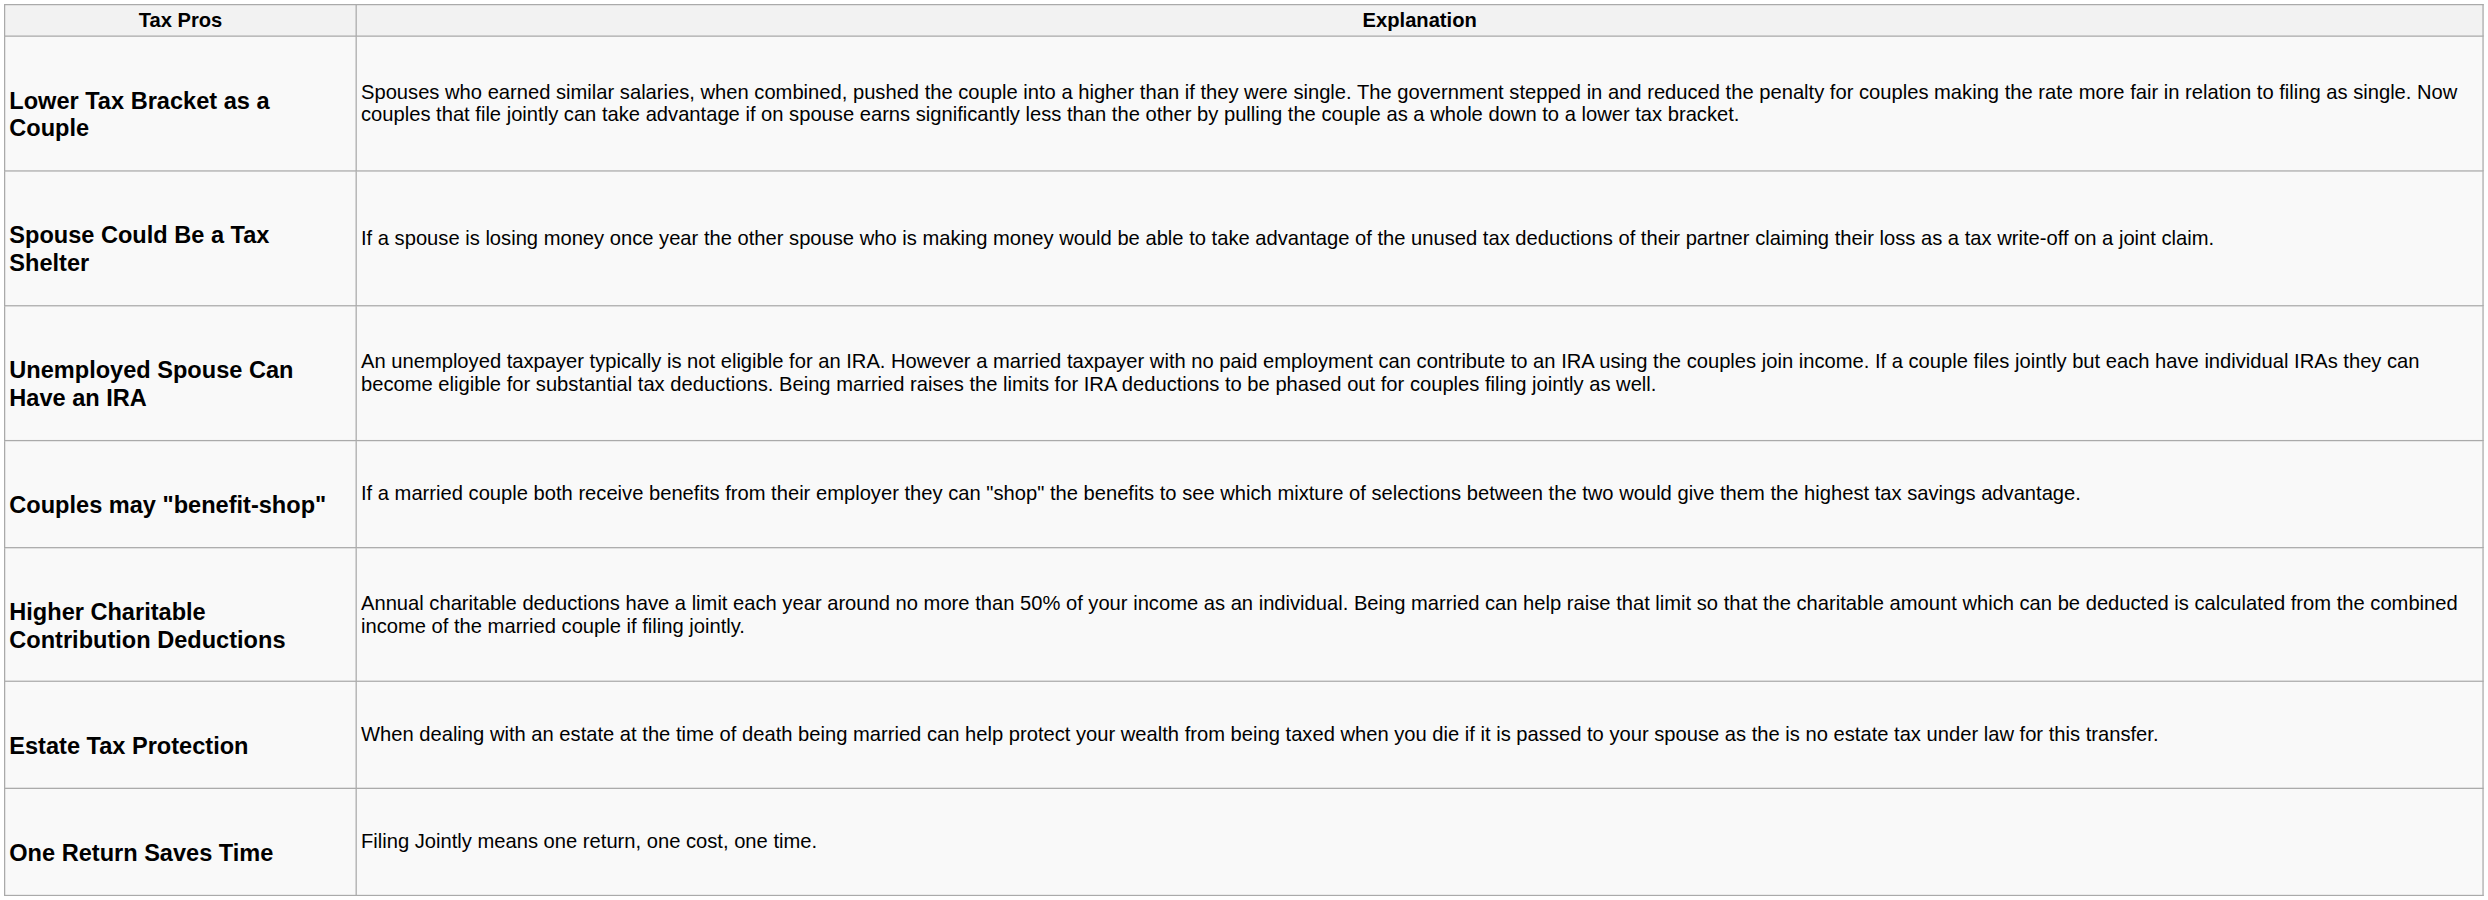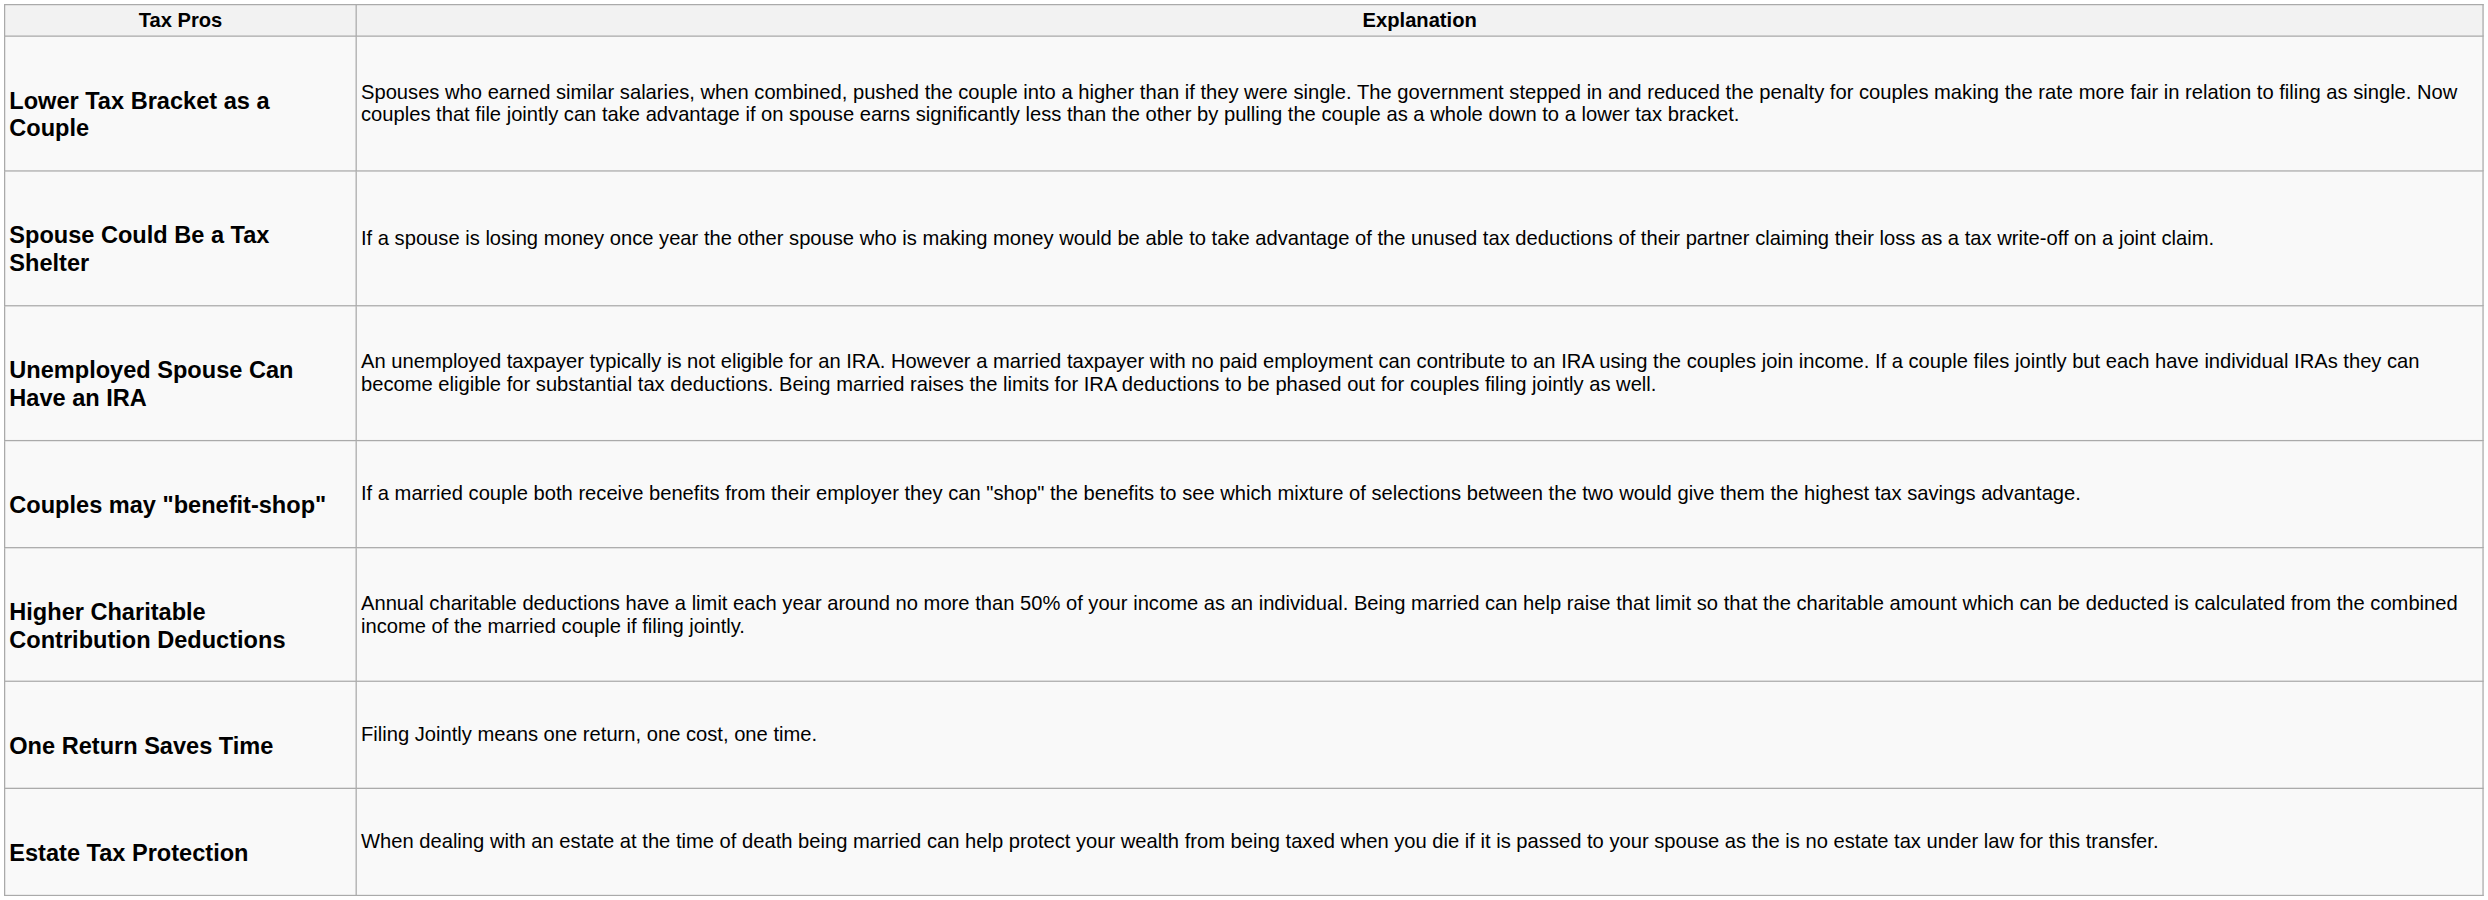rows swapped: (180, 747) <-> (180, 853)
